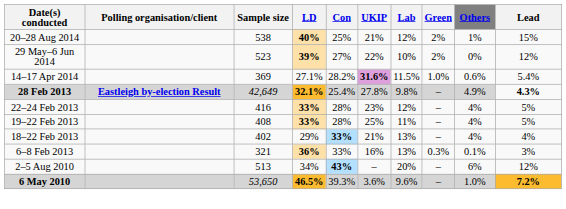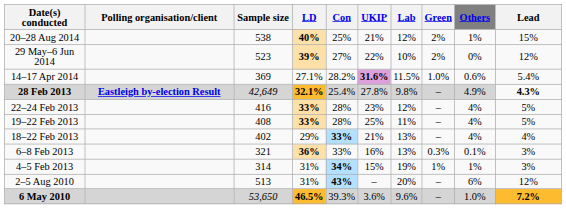+ row: (45, 167)
(309, 167) 34% -> (309, 182) 31%
